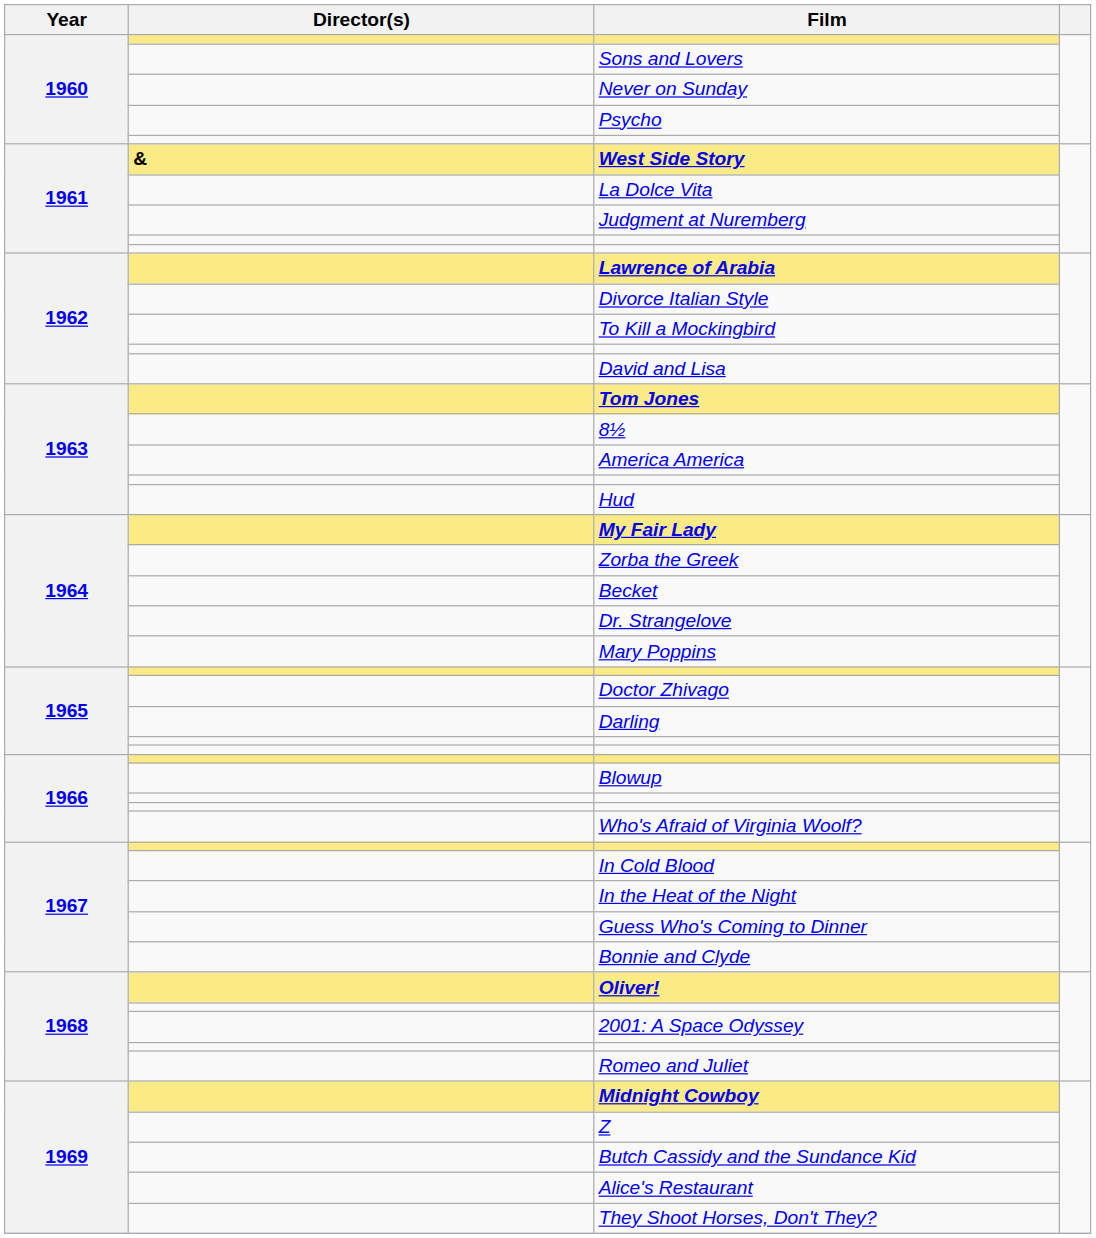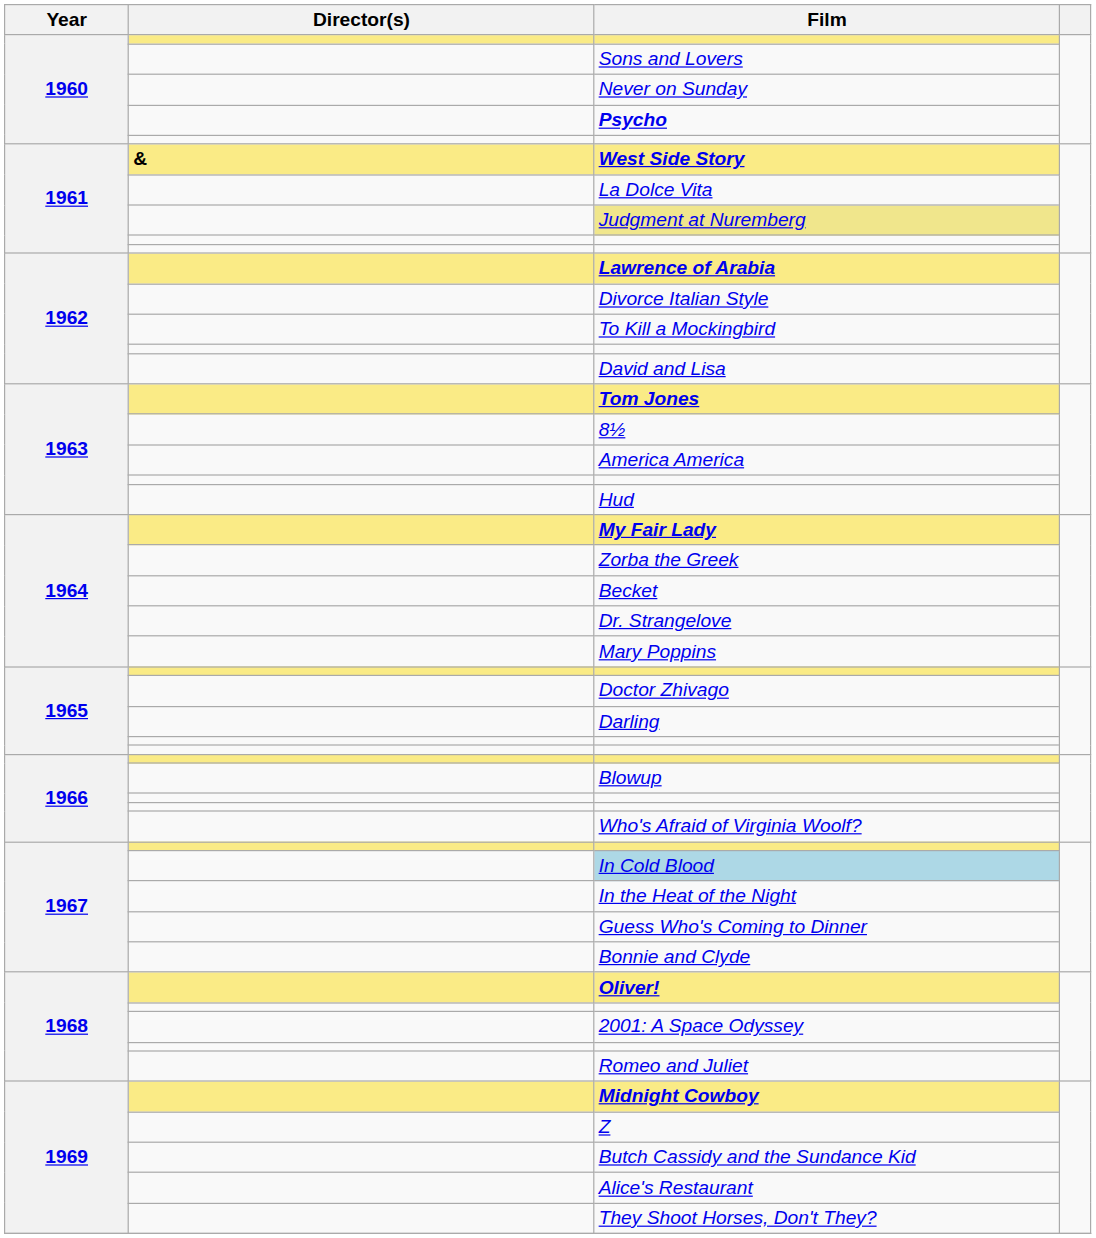(630, 119) normal -> (633, 119) bold
(702, 220) no background -> (702, 220) khaki background
(656, 865) no background -> (656, 865) lightblue background
